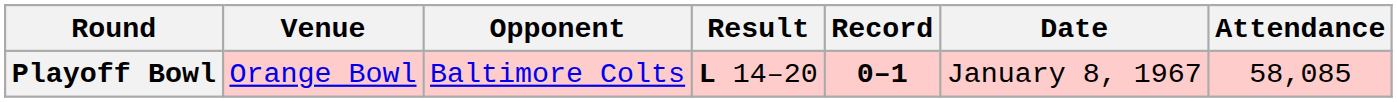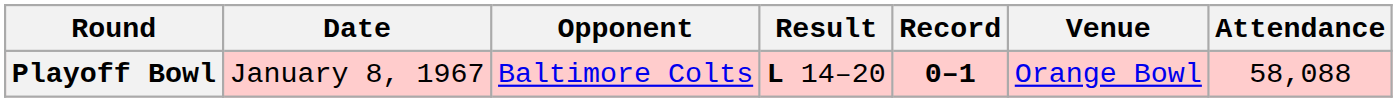columns swapped: (1074, 28) <-> (323, 28)
(1300, 74) 58,085 -> (1300, 74) 58,088
